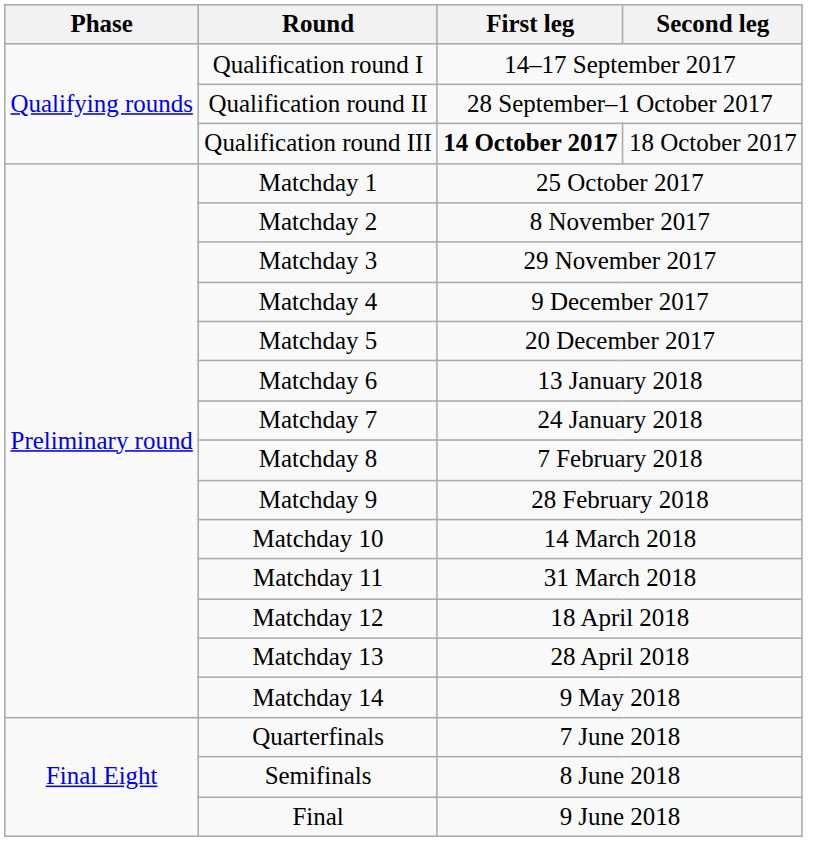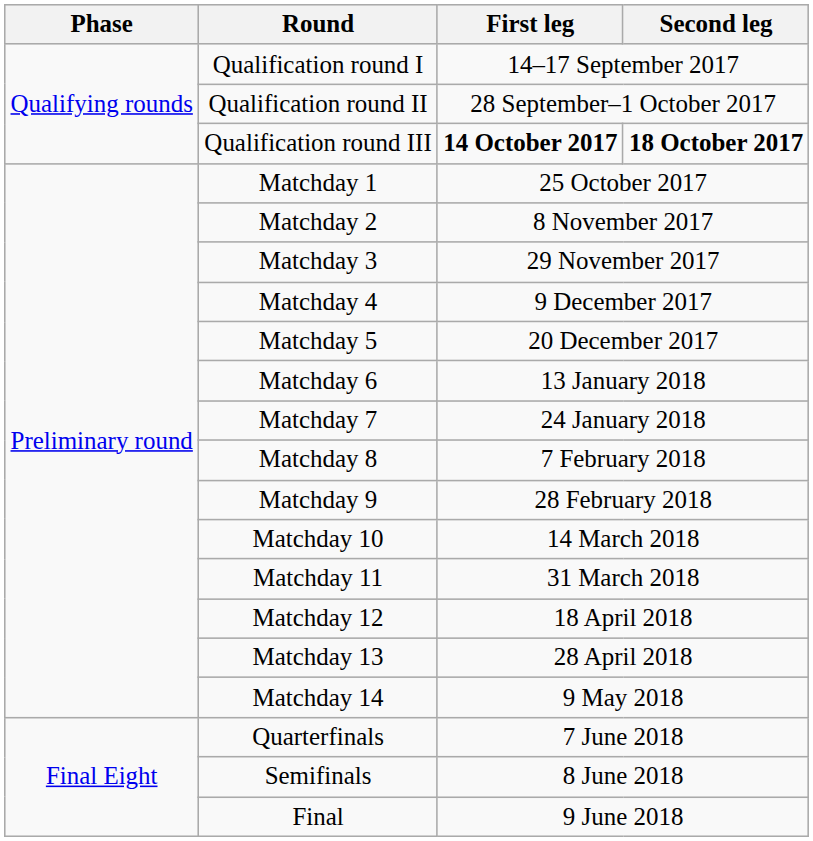(713, 143) normal -> (716, 143) bold
